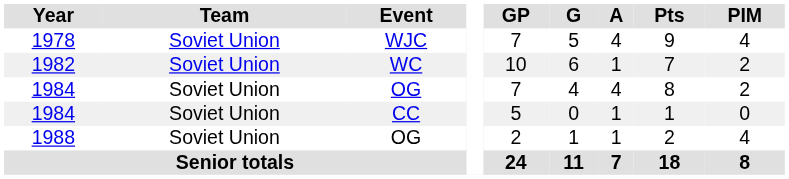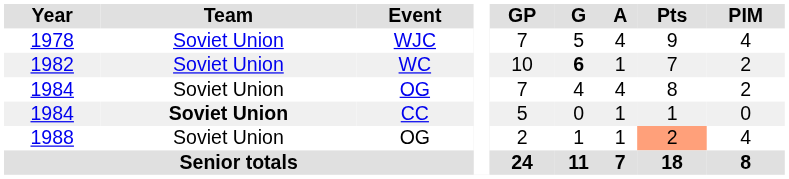(574, 64) normal -> (579, 64) bold
(224, 113) normal -> (228, 113) bold
(669, 138) no background -> (672, 138) lightsalmon background
